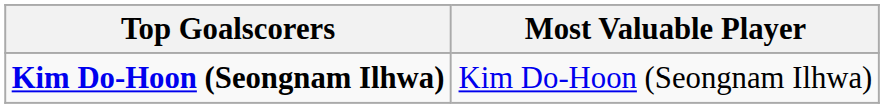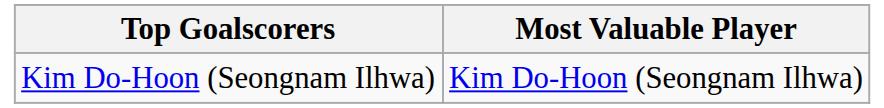(228, 77) bold -> (228, 77) normal
